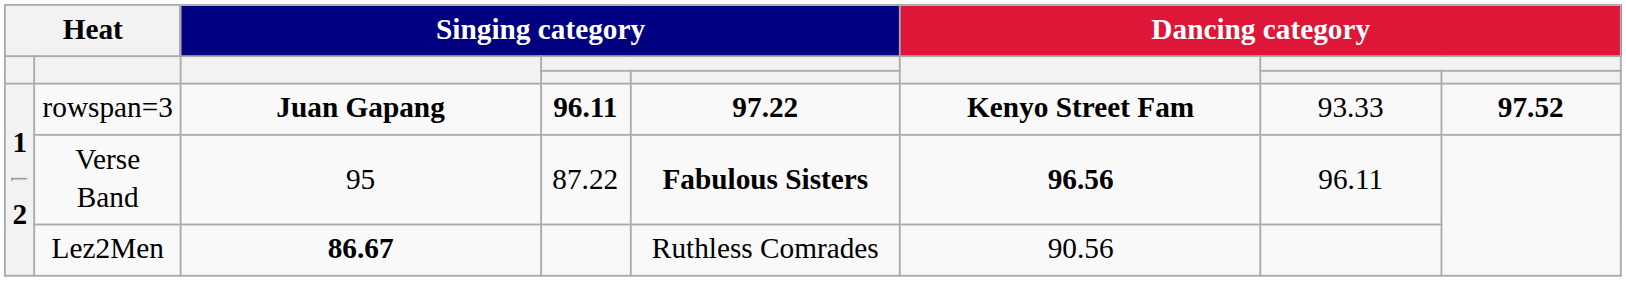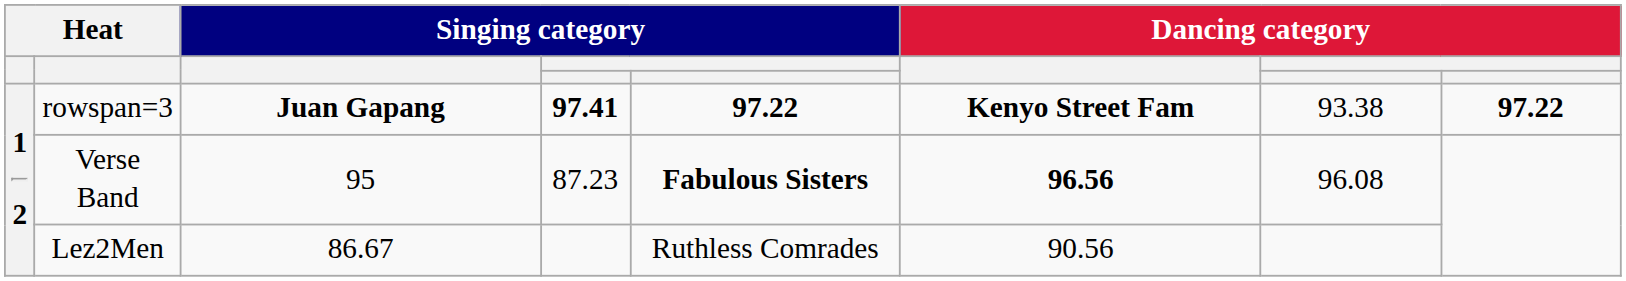(585, 108) 96.11 -> (585, 108) 97.41
(1351, 108) 93.33 -> (1351, 108) 93.38
(1531, 108) 97.52 -> (1531, 108) 97.22
(585, 178) 87.22 -> (585, 178) 87.23
(1351, 178) 96.11 -> (1351, 178) 96.08
(361, 249) bold -> (361, 249) normal
